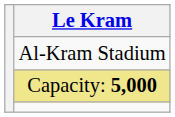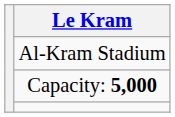(92, 85) khaki background -> (92, 85) no background
